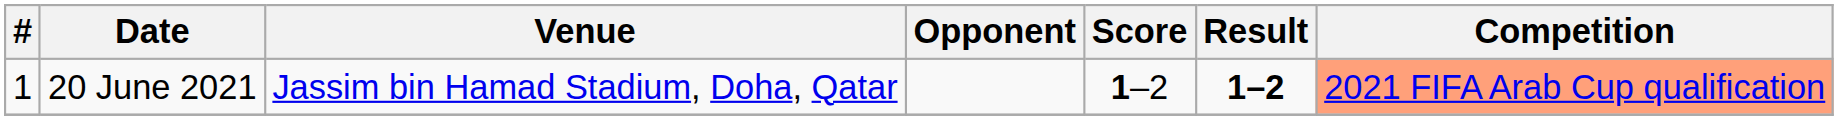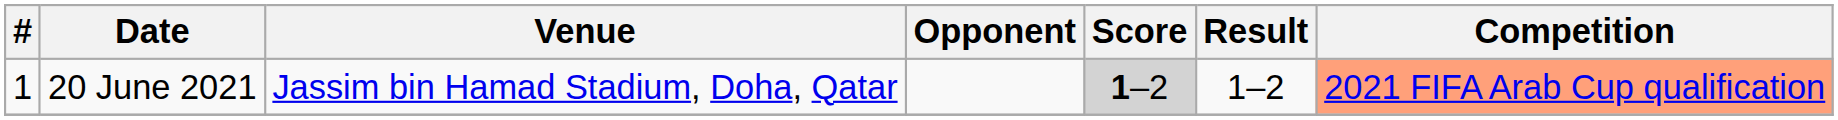(1140, 86) no background -> (1140, 86) lightgrey background
(1256, 86) bold -> (1256, 86) normal
